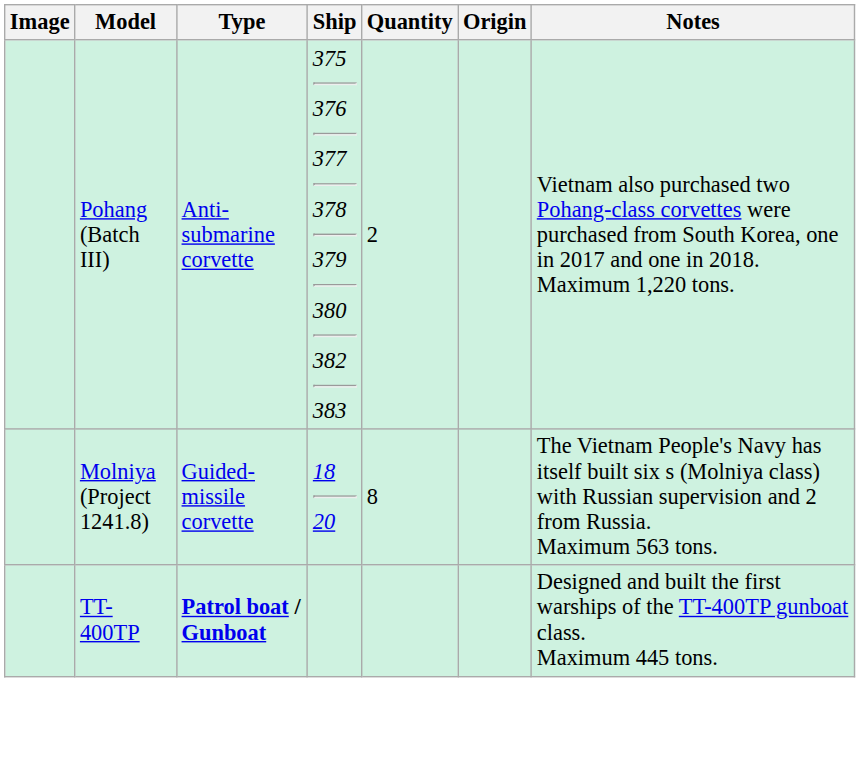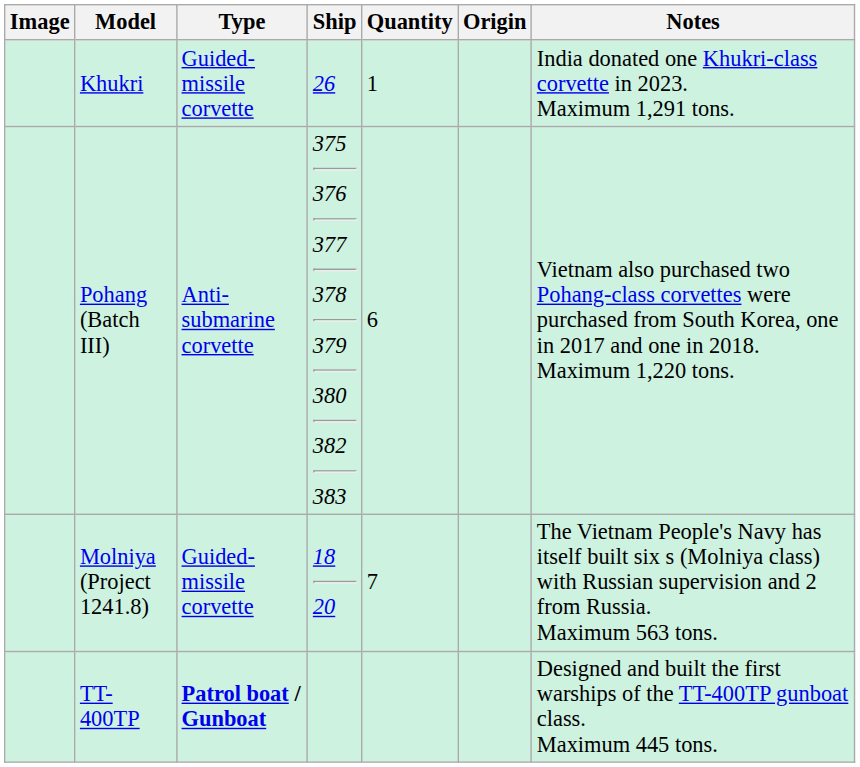+ row: (112, 82)
(372, 234) 2 -> (372, 320) 6
(372, 496) 8 -> (372, 582) 7
